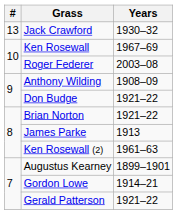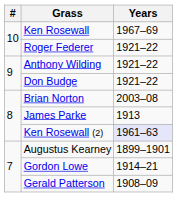- row: (58, 30)
(137, 64) 2003–08 -> (137, 47) 1921–22
(137, 81) 1908–09 -> (137, 64) 1921–22
(137, 115) 1921–22 -> (137, 98) 2003–08
(137, 149) no background -> (137, 132) lavender background
(137, 200) 1921–22 -> (137, 183) 1908–09
